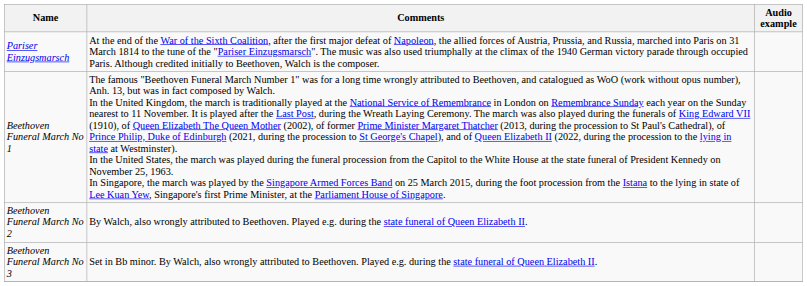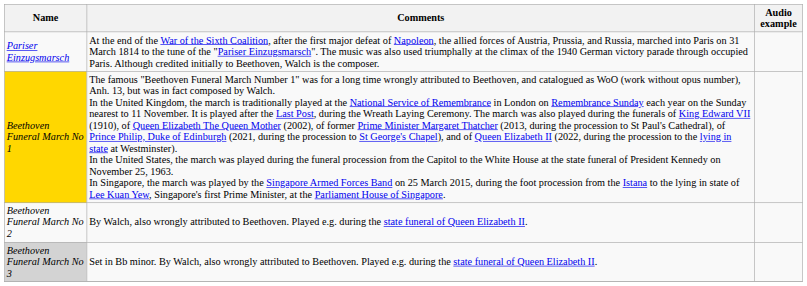(45, 137) no background -> (45, 137) gold background
(45, 261) no background -> (45, 261) lightgrey background
